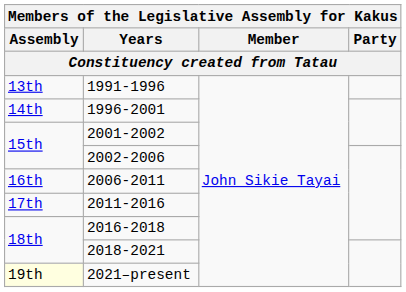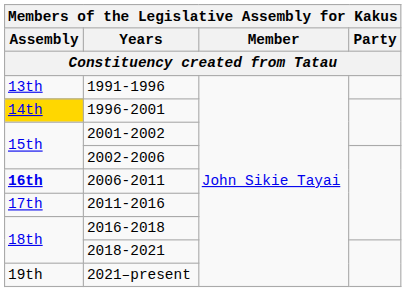(25, 110) no background -> (25, 110) gold background
(25, 181) normal -> (25, 181) bold
(25, 275) lightyellow background -> (25, 275) no background
